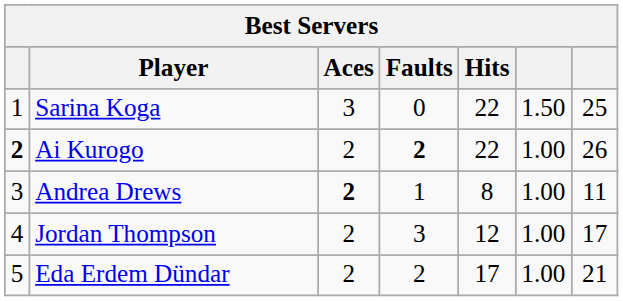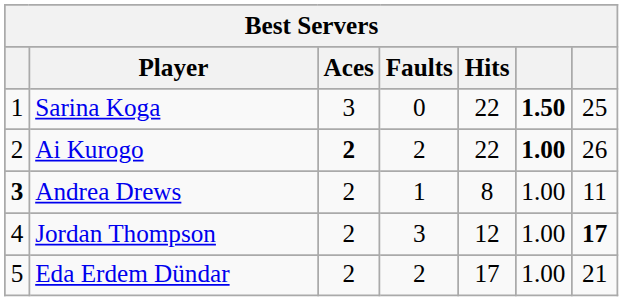(543, 108) normal -> (543, 108) bold
(17, 150) bold -> (17, 150) normal
(349, 150) normal -> (349, 150) bold
(419, 150) bold -> (419, 150) normal
(543, 150) normal -> (543, 150) bold
(17, 191) normal -> (17, 191) bold
(349, 191) bold -> (349, 191) normal
(595, 233) normal -> (595, 233) bold
